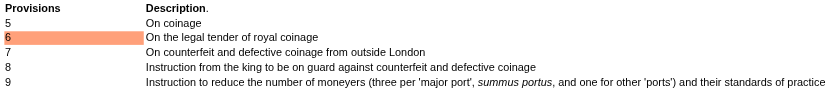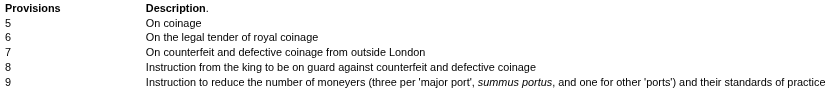(8, 38) lightsalmon background -> (8, 38) no background
